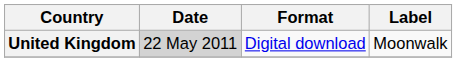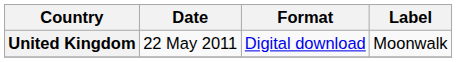(190, 43) lightgrey background -> (190, 43) no background
